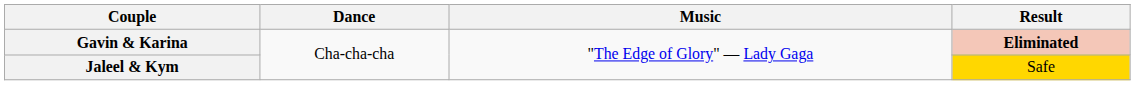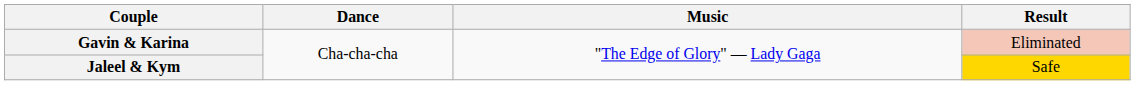(1041, 42) bold -> (1046, 42) normal
